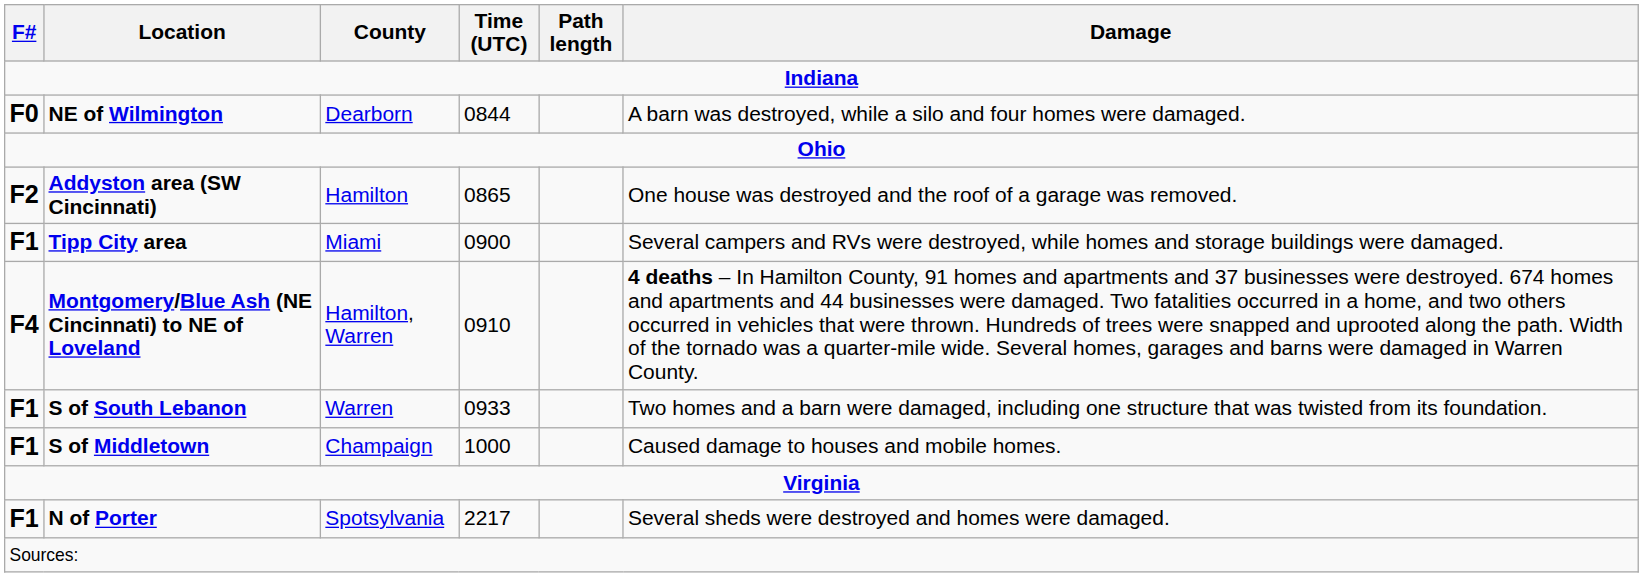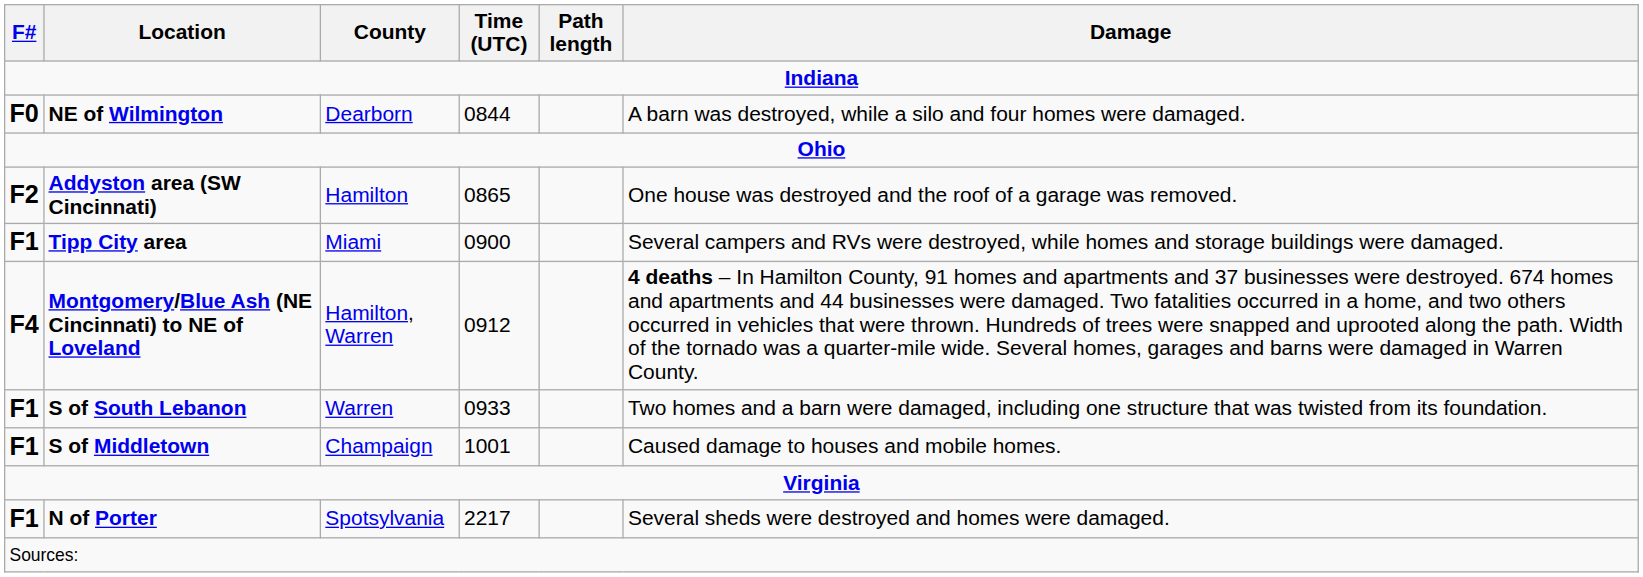(487, 325) 0910 -> (487, 325) 0912
(487, 446) 1000 -> (487, 446) 1001
